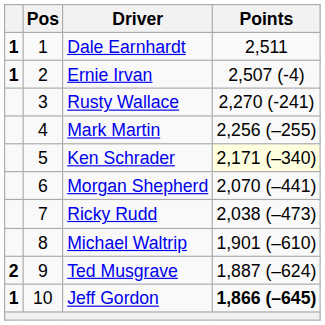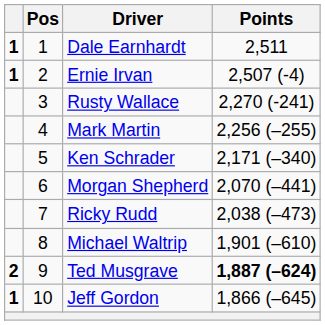(266, 158) lightyellow background -> (266, 158) no background
(266, 270) normal -> (266, 270) bold
(266, 298) bold -> (266, 298) normal
